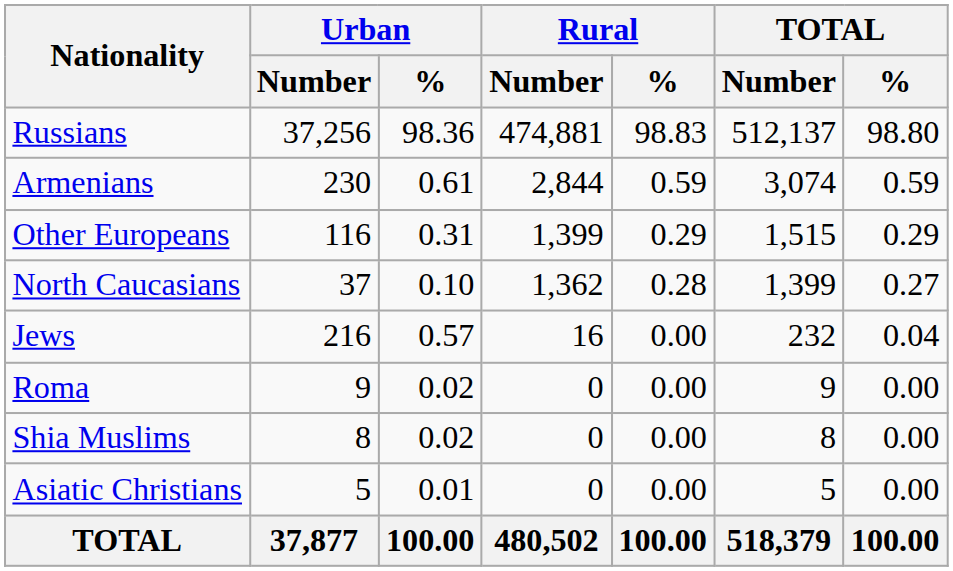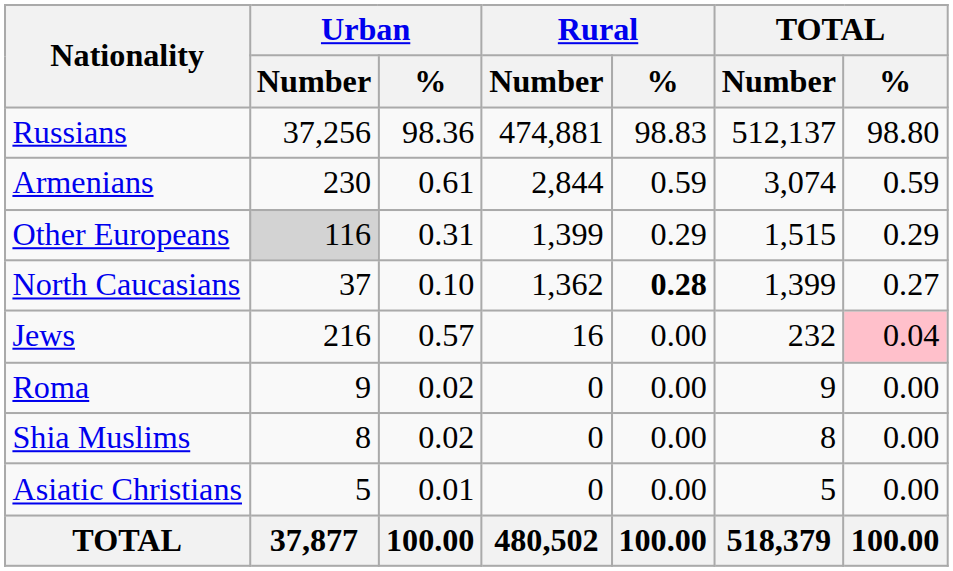(348, 234) no background -> (348, 234) lightgrey background
(679, 285) normal -> (679, 285) bold
(911, 336) no background -> (911, 336) pink background
